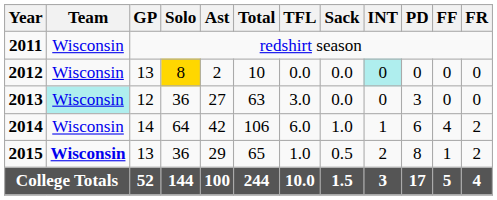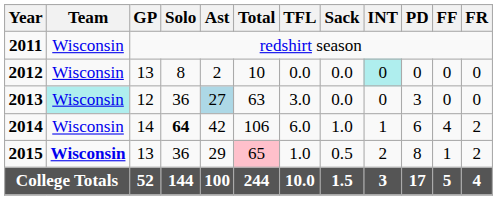(181, 72) gold background -> (181, 72) no background
(217, 99) no background -> (217, 99) lightblue background
(181, 126) normal -> (181, 126) bold
(257, 153) no background -> (257, 153) pink background
